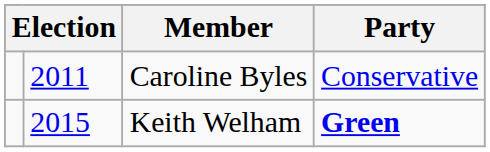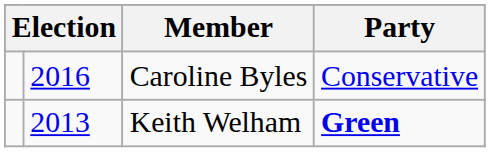(60, 75) 2011 -> (60, 75) 2016
(60, 122) 2015 -> (60, 122) 2013
